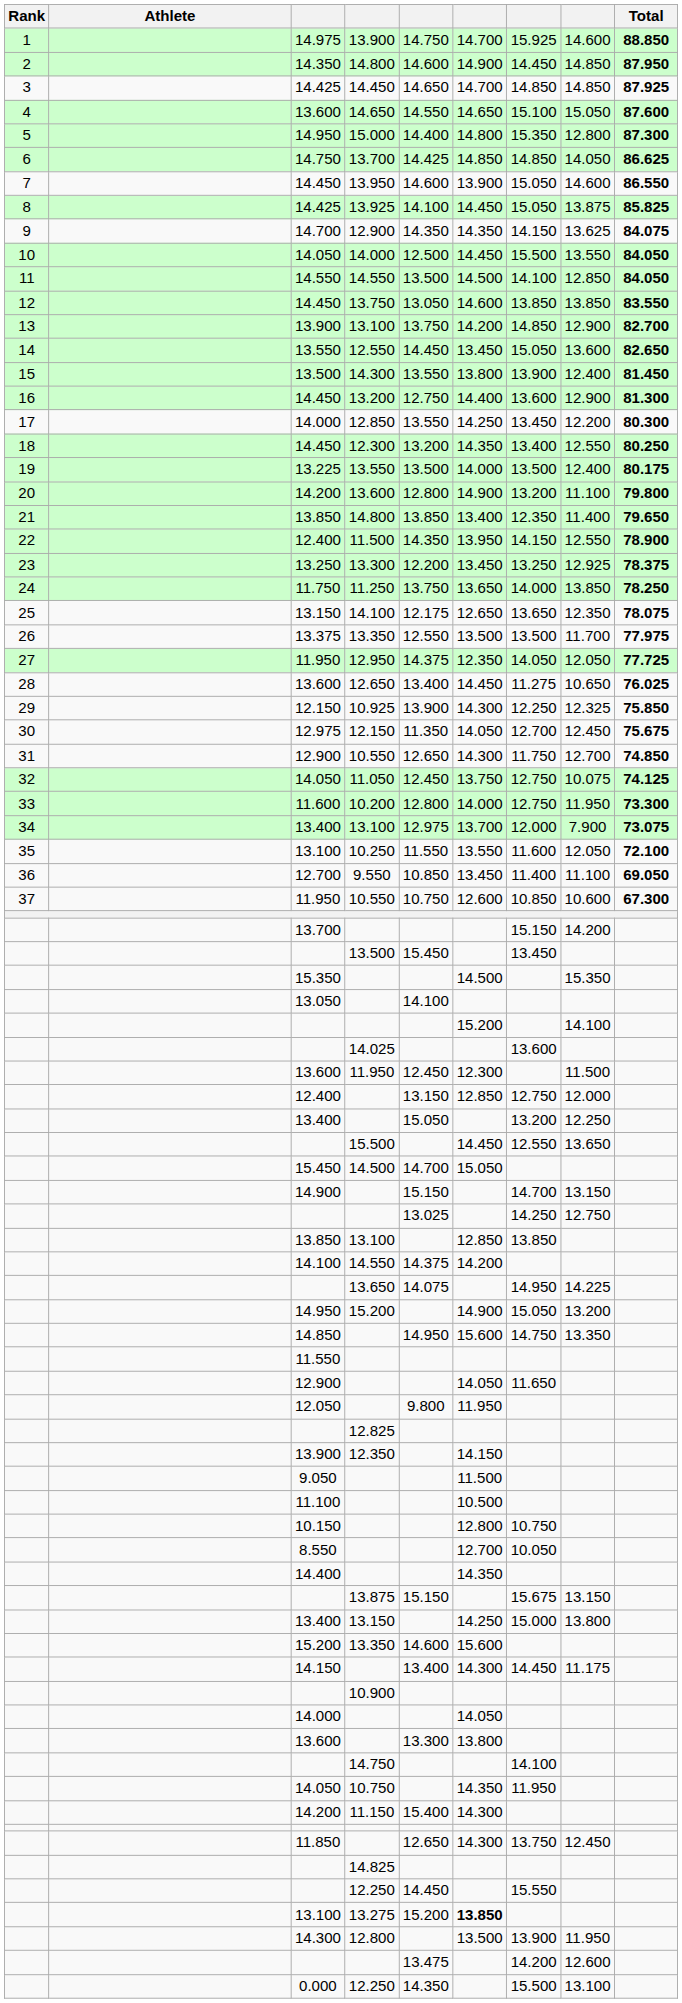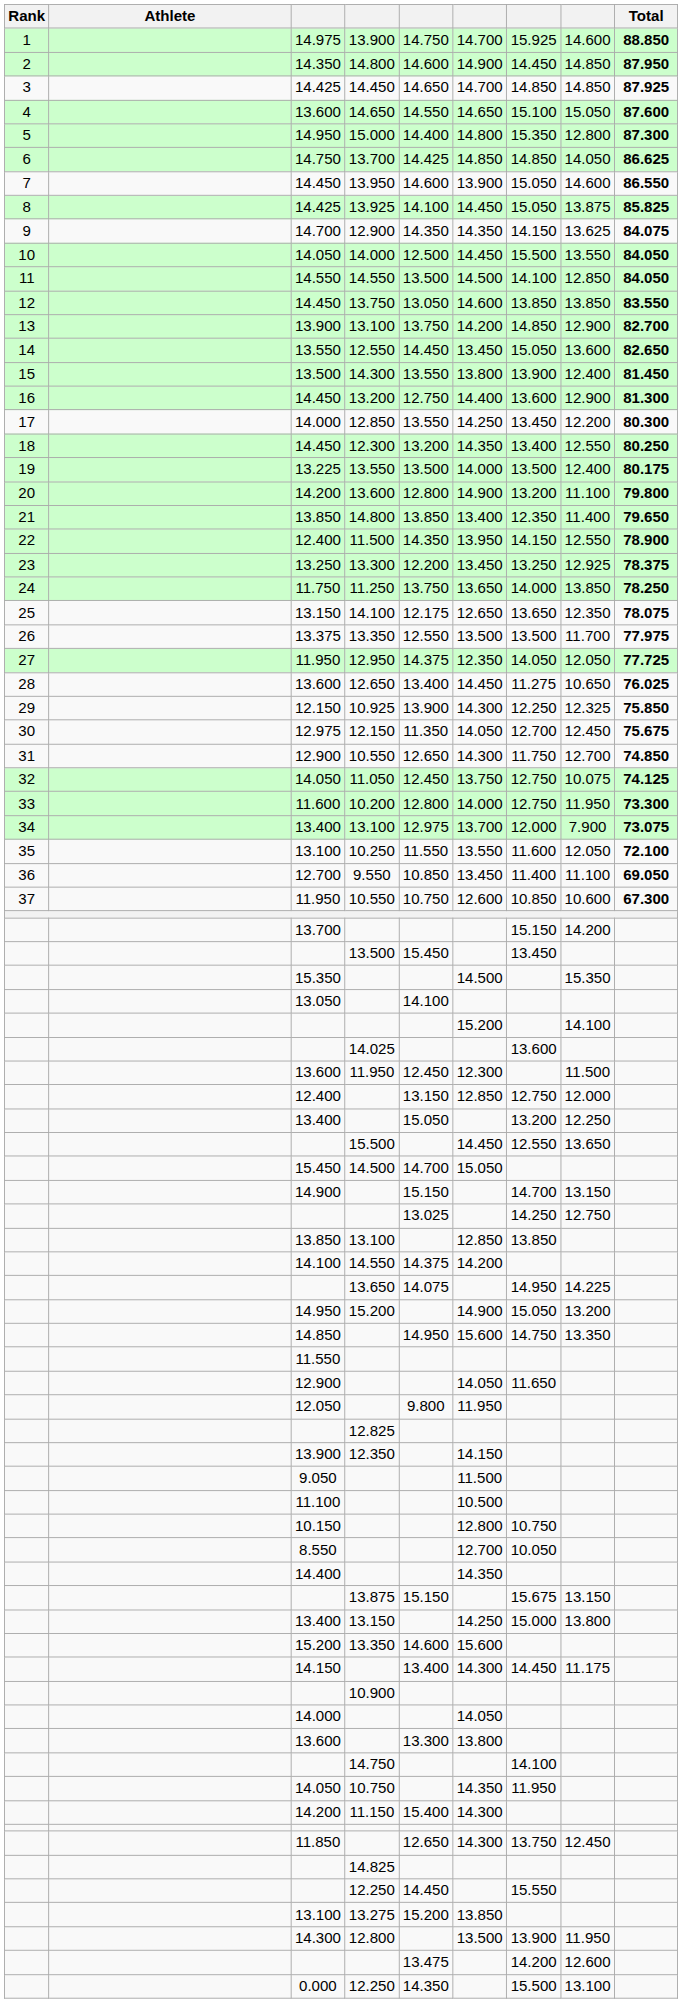(480, 1914) bold -> (480, 1914) normal
